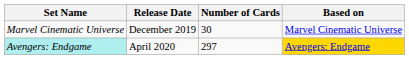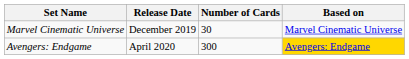(49, 46) paleturquoise background -> (49, 46) no background
(209, 46) 297 -> (209, 46) 300
